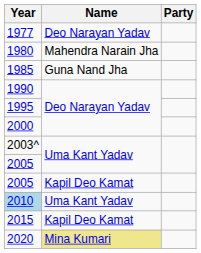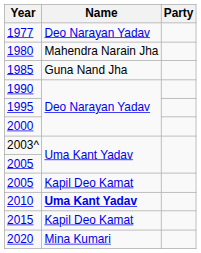(20, 201) lightblue background -> (20, 201) no background
(89, 201) normal -> (91, 201) bold
(78, 239) khaki background -> (78, 239) no background
